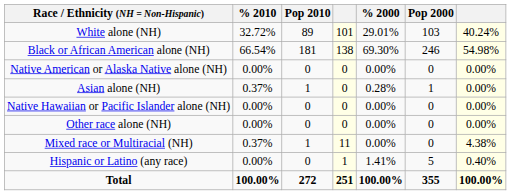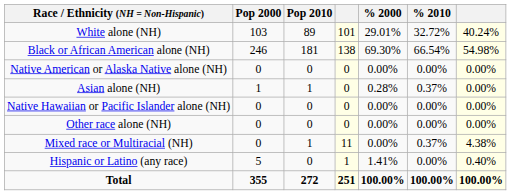columns swapped: (431, 13) <-> (257, 13)
